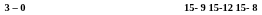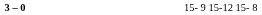(221, 7) bold -> (221, 7) normal
